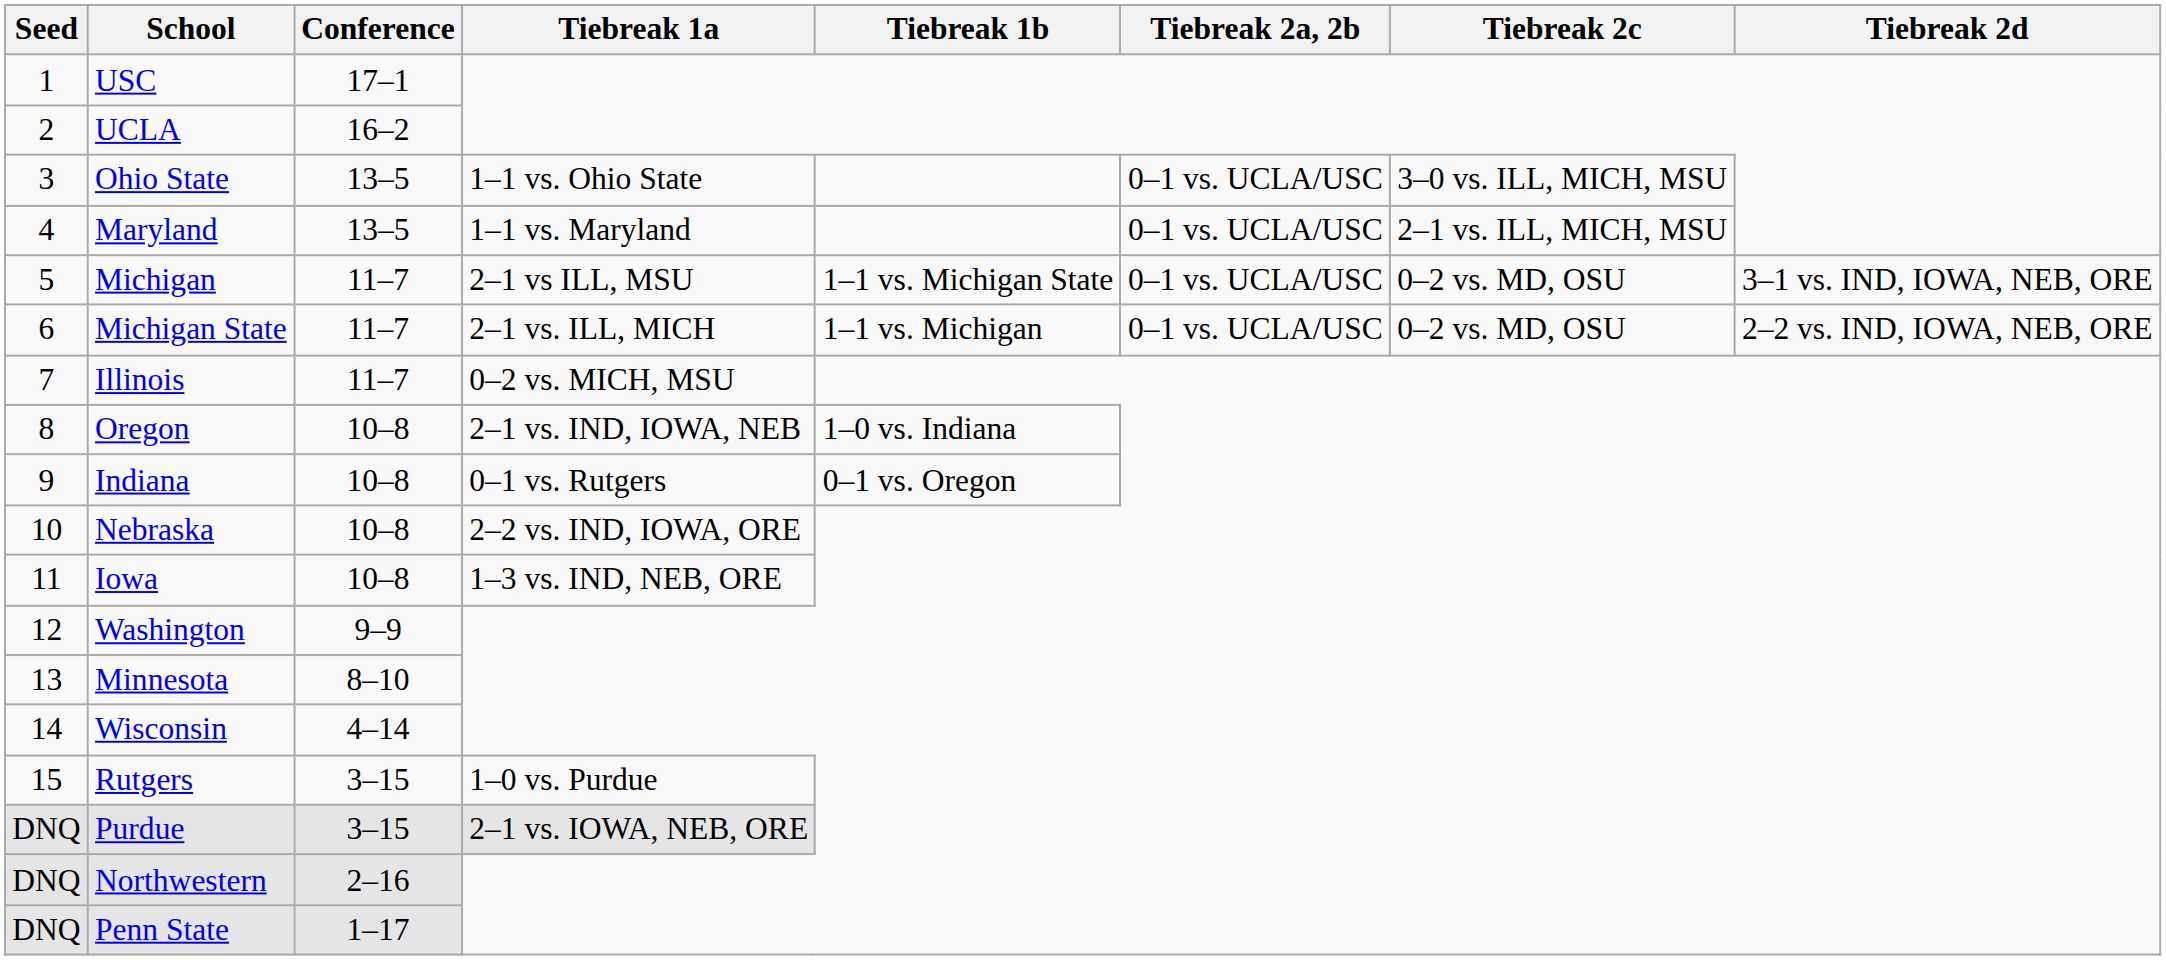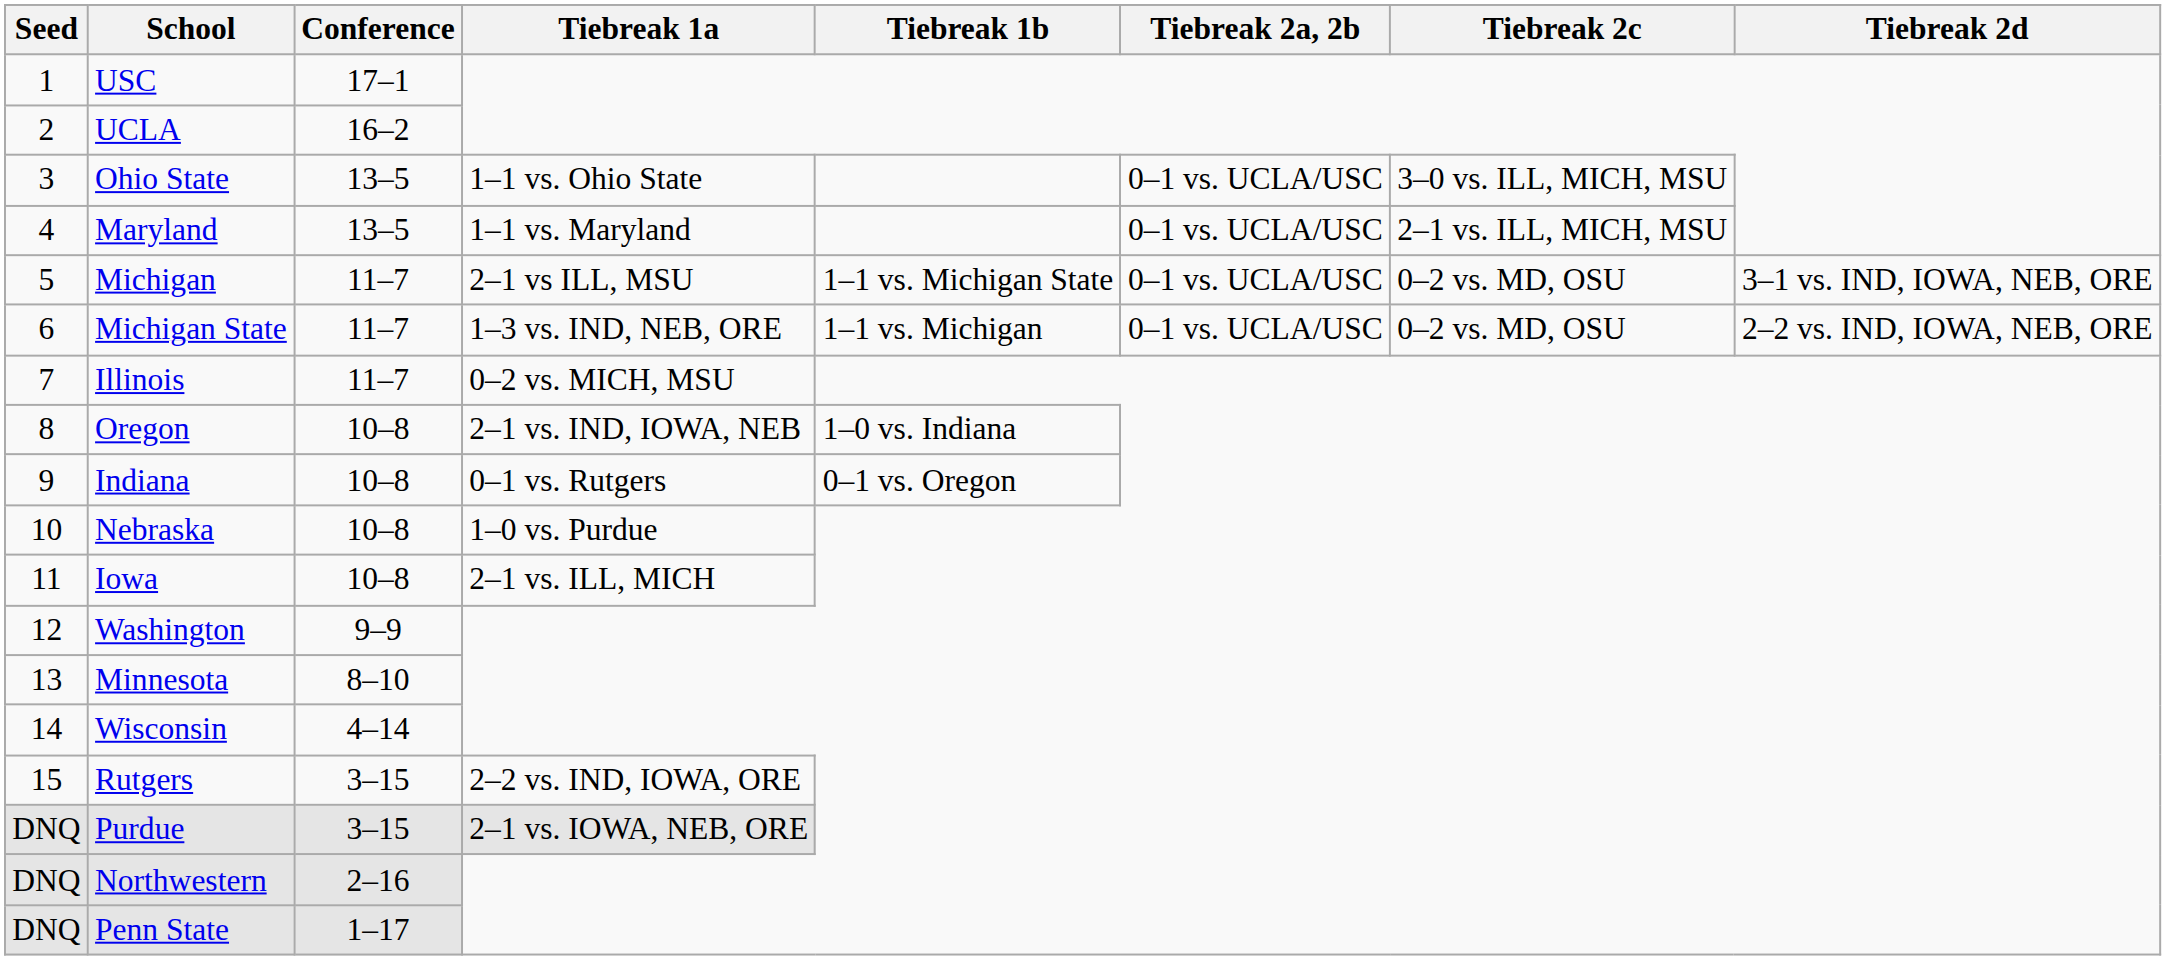(592, 329) 2–1 vs. ILL, MICH -> (626, 329) 1–3 vs. IND, NEB, ORE
(635, 529) 2–2 vs. IND, IOWA, ORE -> (563, 529) 1–0 vs. Purdue
(626, 579) 1–3 vs. IND, NEB, ORE -> (592, 579) 2–1 vs. ILL, MICH
(563, 779) 1–0 vs. Purdue -> (635, 779) 2–2 vs. IND, IOWA, ORE
